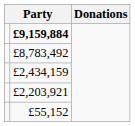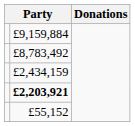(41, 33) bold -> (41, 33) normal
(41, 92) normal -> (41, 92) bold
